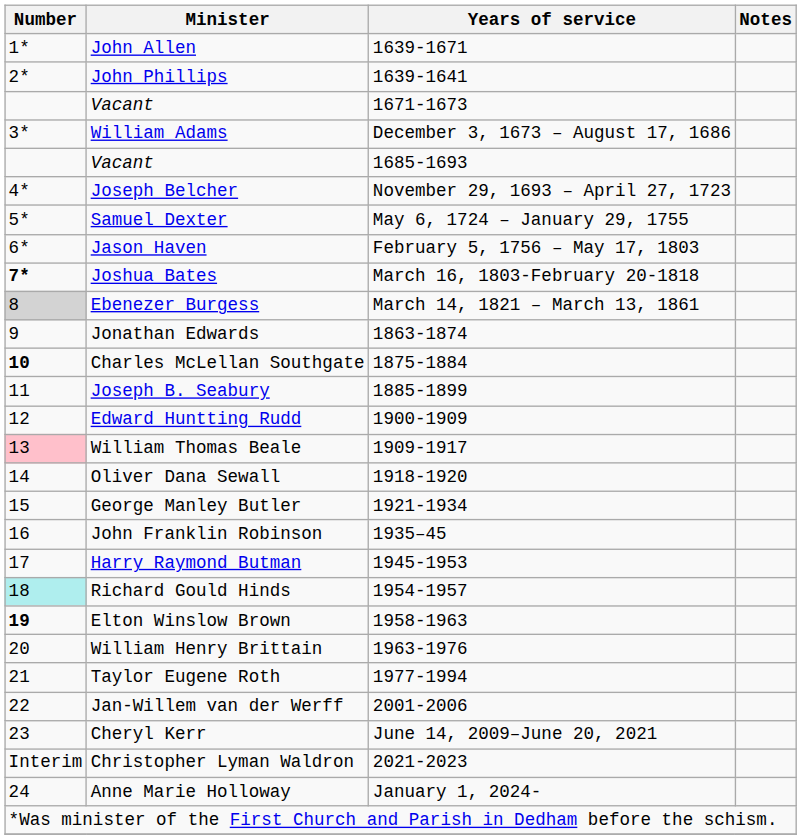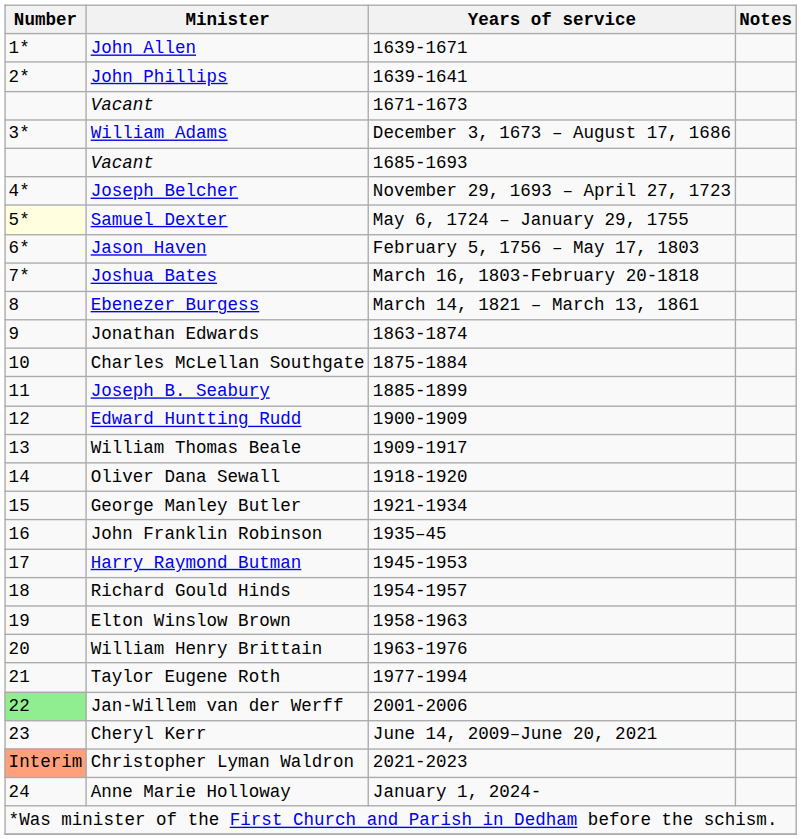(19, 220) no background -> (19, 220) lightyellow background
(19, 277) bold -> (19, 277) normal
(14, 306) lightgrey background -> (14, 306) no background
(19, 363) bold -> (19, 363) normal
(19, 449) pink background -> (19, 449) no background
(19, 592) paleturquoise background -> (19, 592) no background
(19, 620) bold -> (19, 620) normal
(19, 706) no background -> (19, 706) lightgreen background
(45, 763) no background -> (45, 763) lightsalmon background
